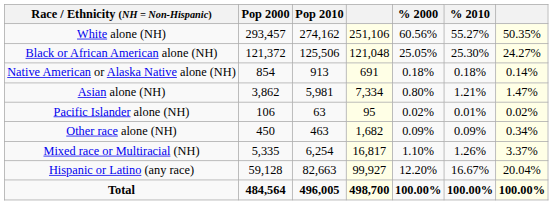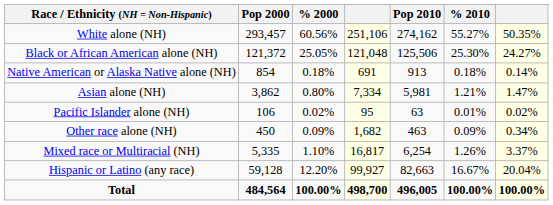columns swapped: (320, 14) <-> (418, 14)
